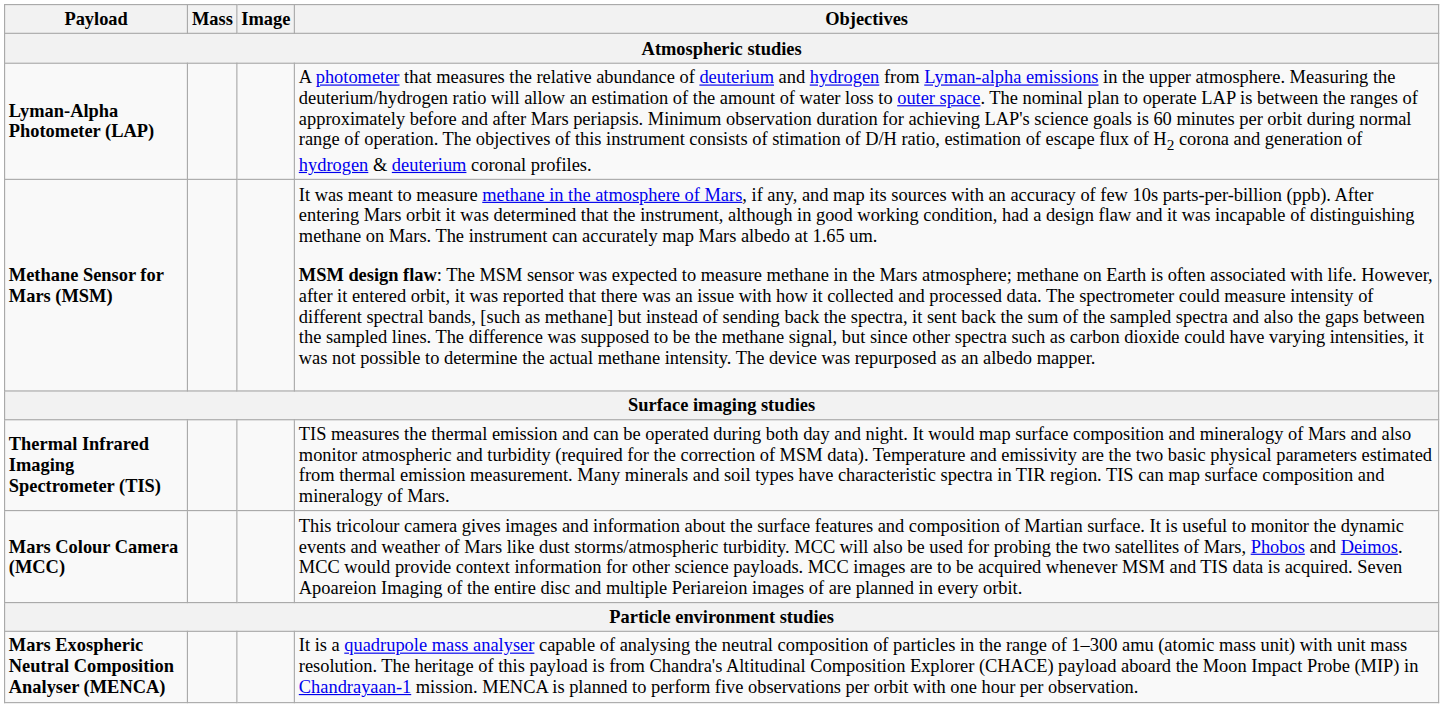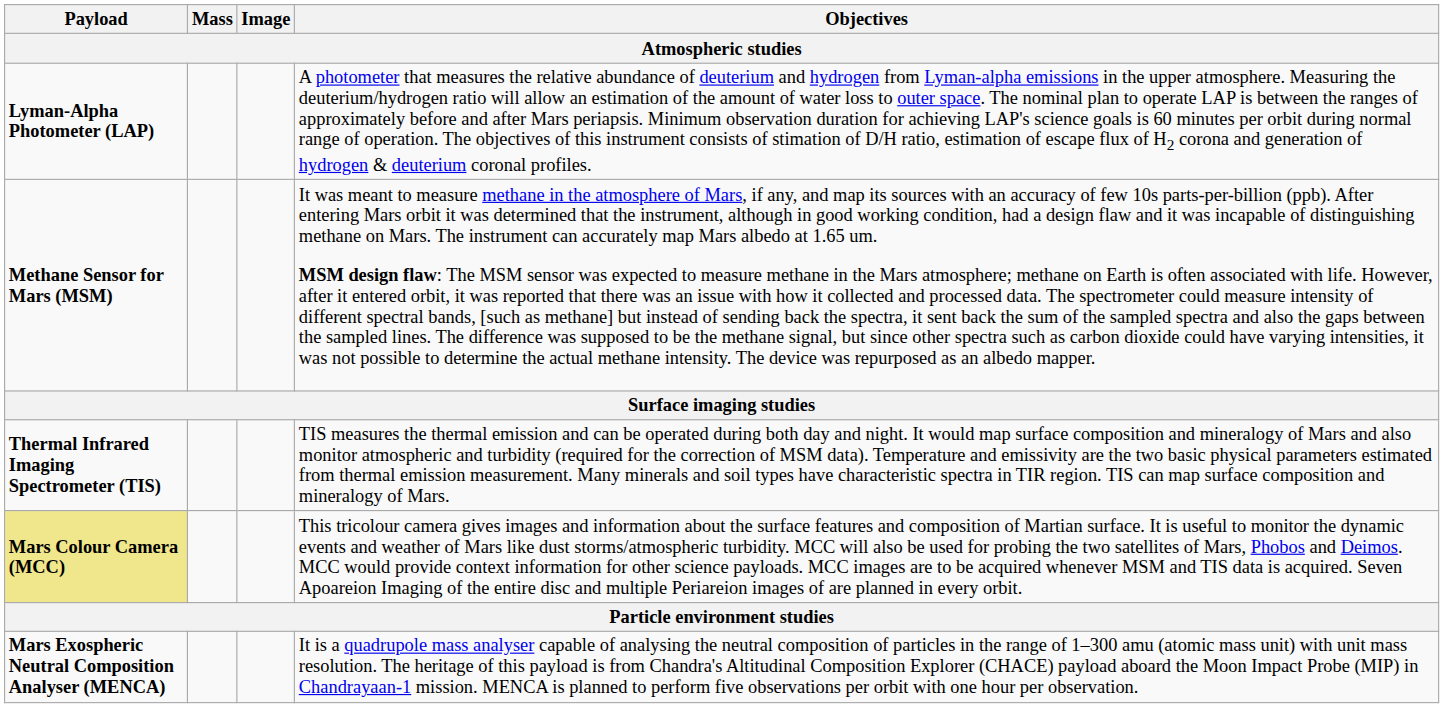(93, 556) no background -> (93, 556) khaki background
